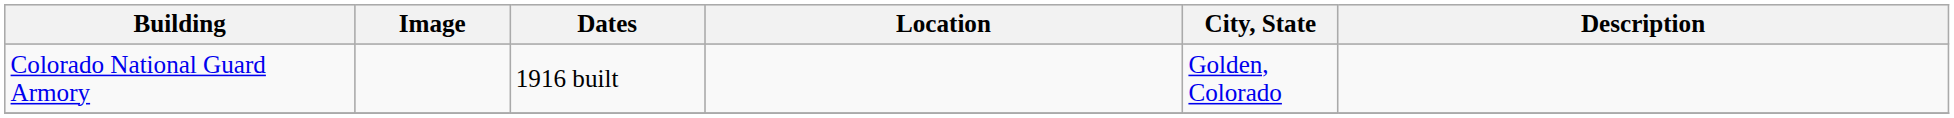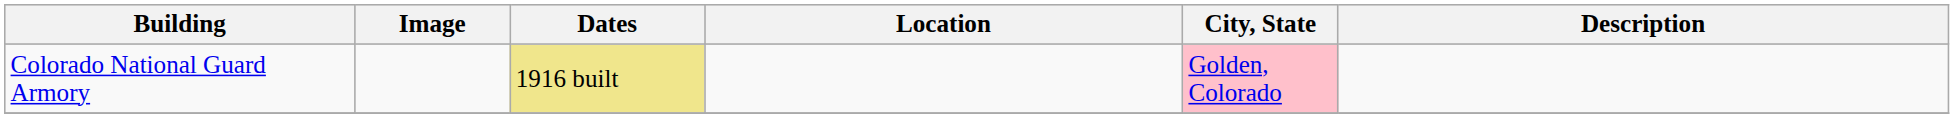(567, 78) no background -> (567, 78) khaki background
(1235, 78) no background -> (1235, 78) pink background
